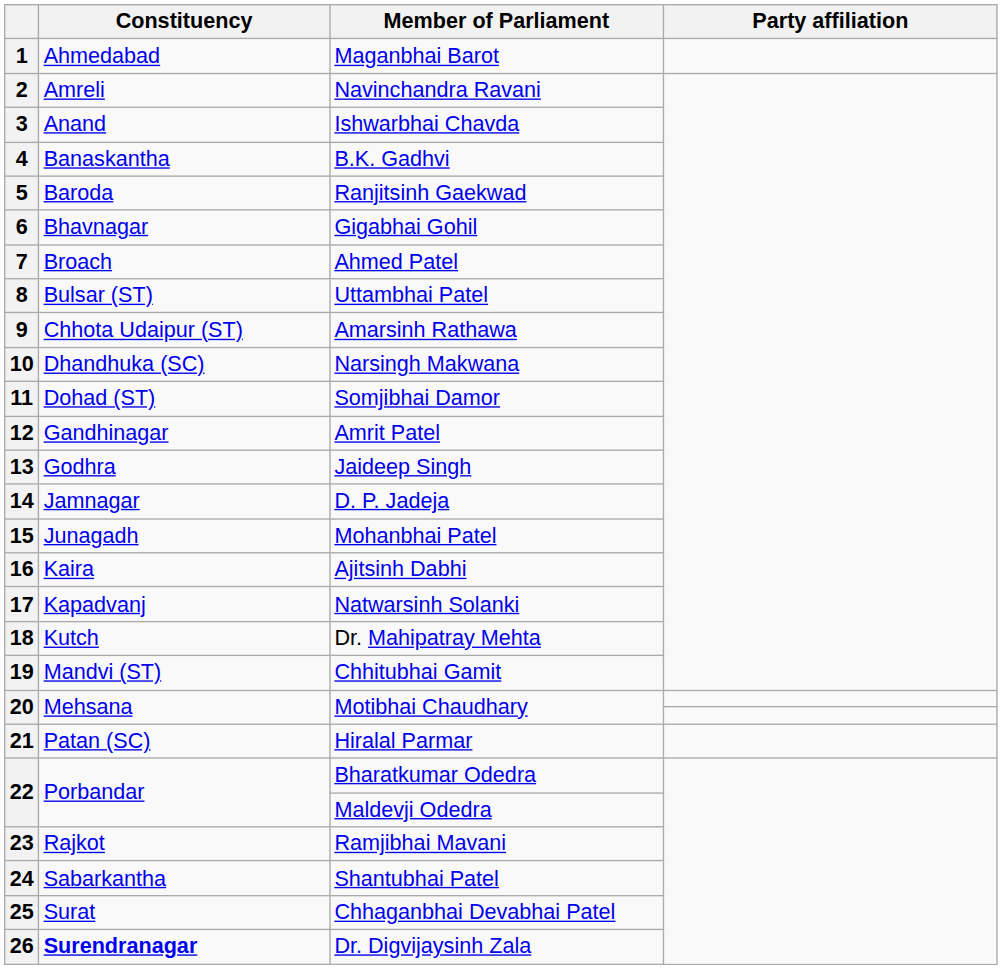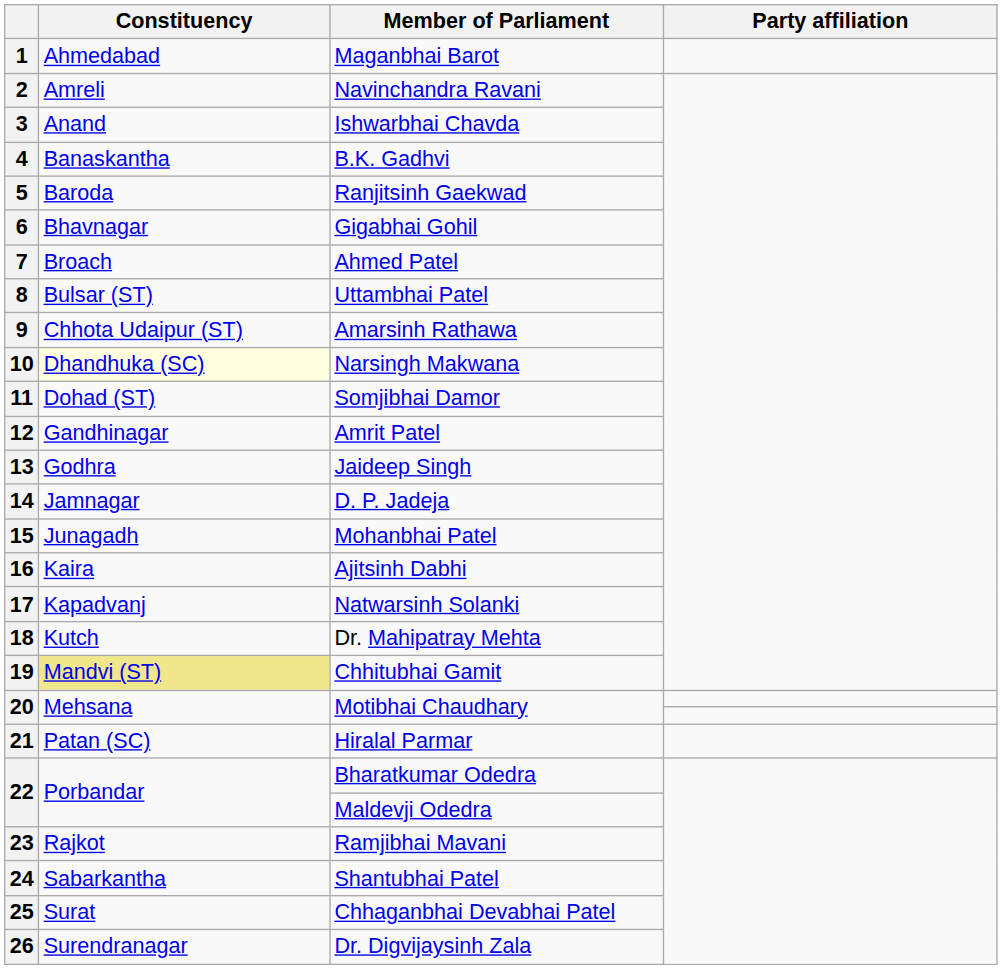(124, 364) no background -> (124, 364) lightyellow background
(102, 672) no background -> (102, 672) khaki background
(120, 946) bold -> (116, 946) normal
